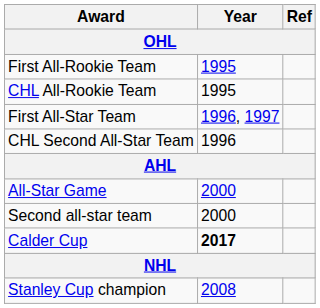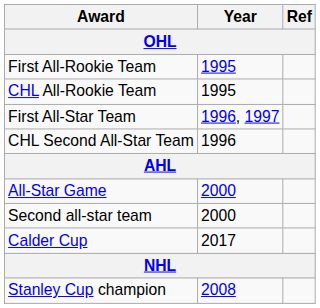(218, 240) bold -> (218, 240) normal
